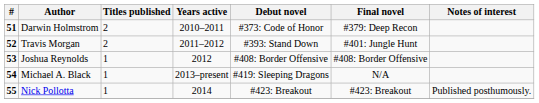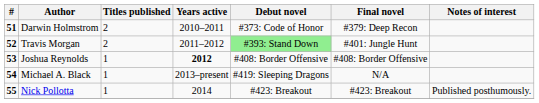(281, 43) no background -> (281, 43) lightgreen background
(202, 59) normal -> (202, 59) bold
